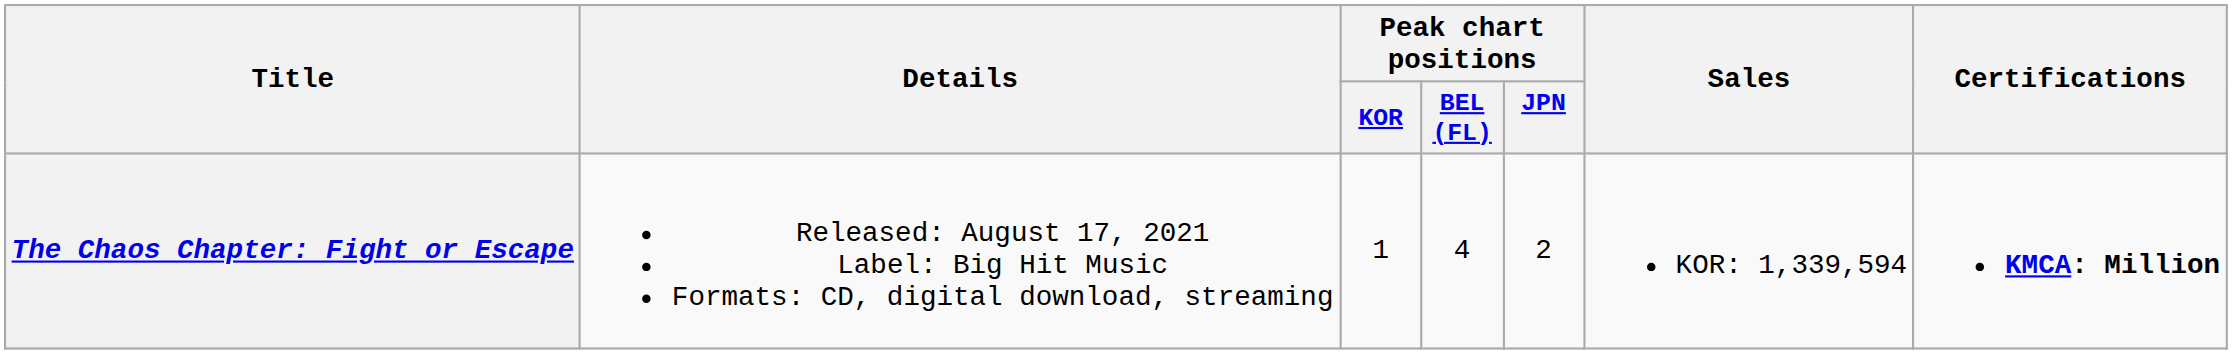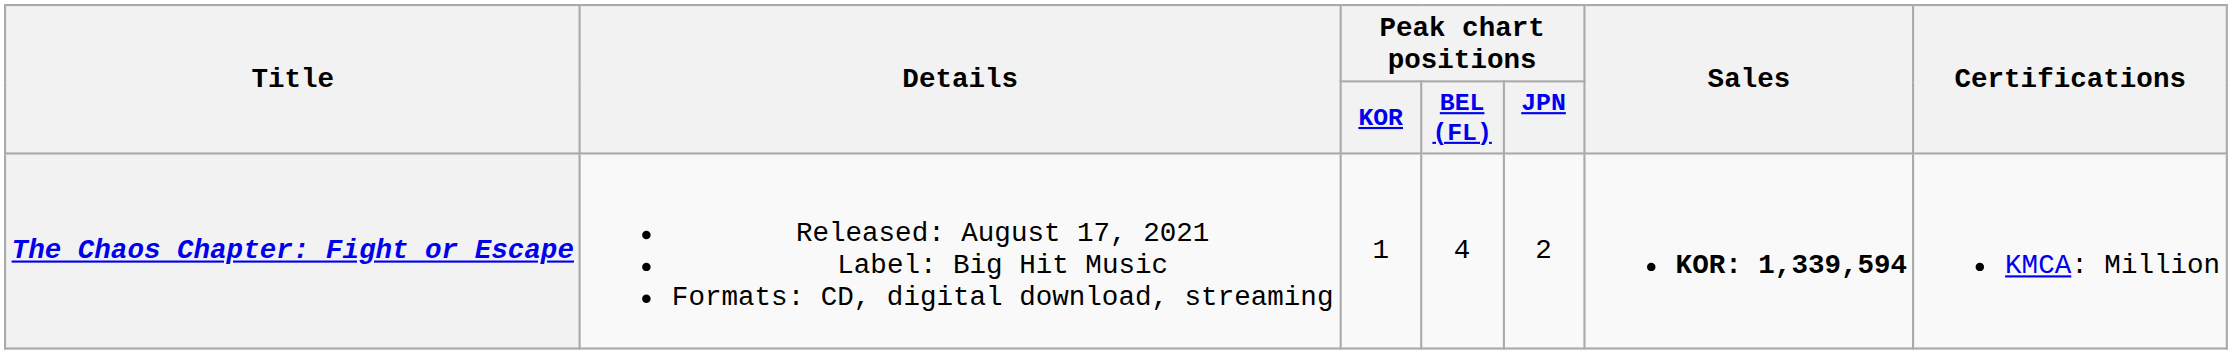(1749, 267) normal -> (1749, 267) bold
(2070, 267) bold -> (2070, 267) normal
